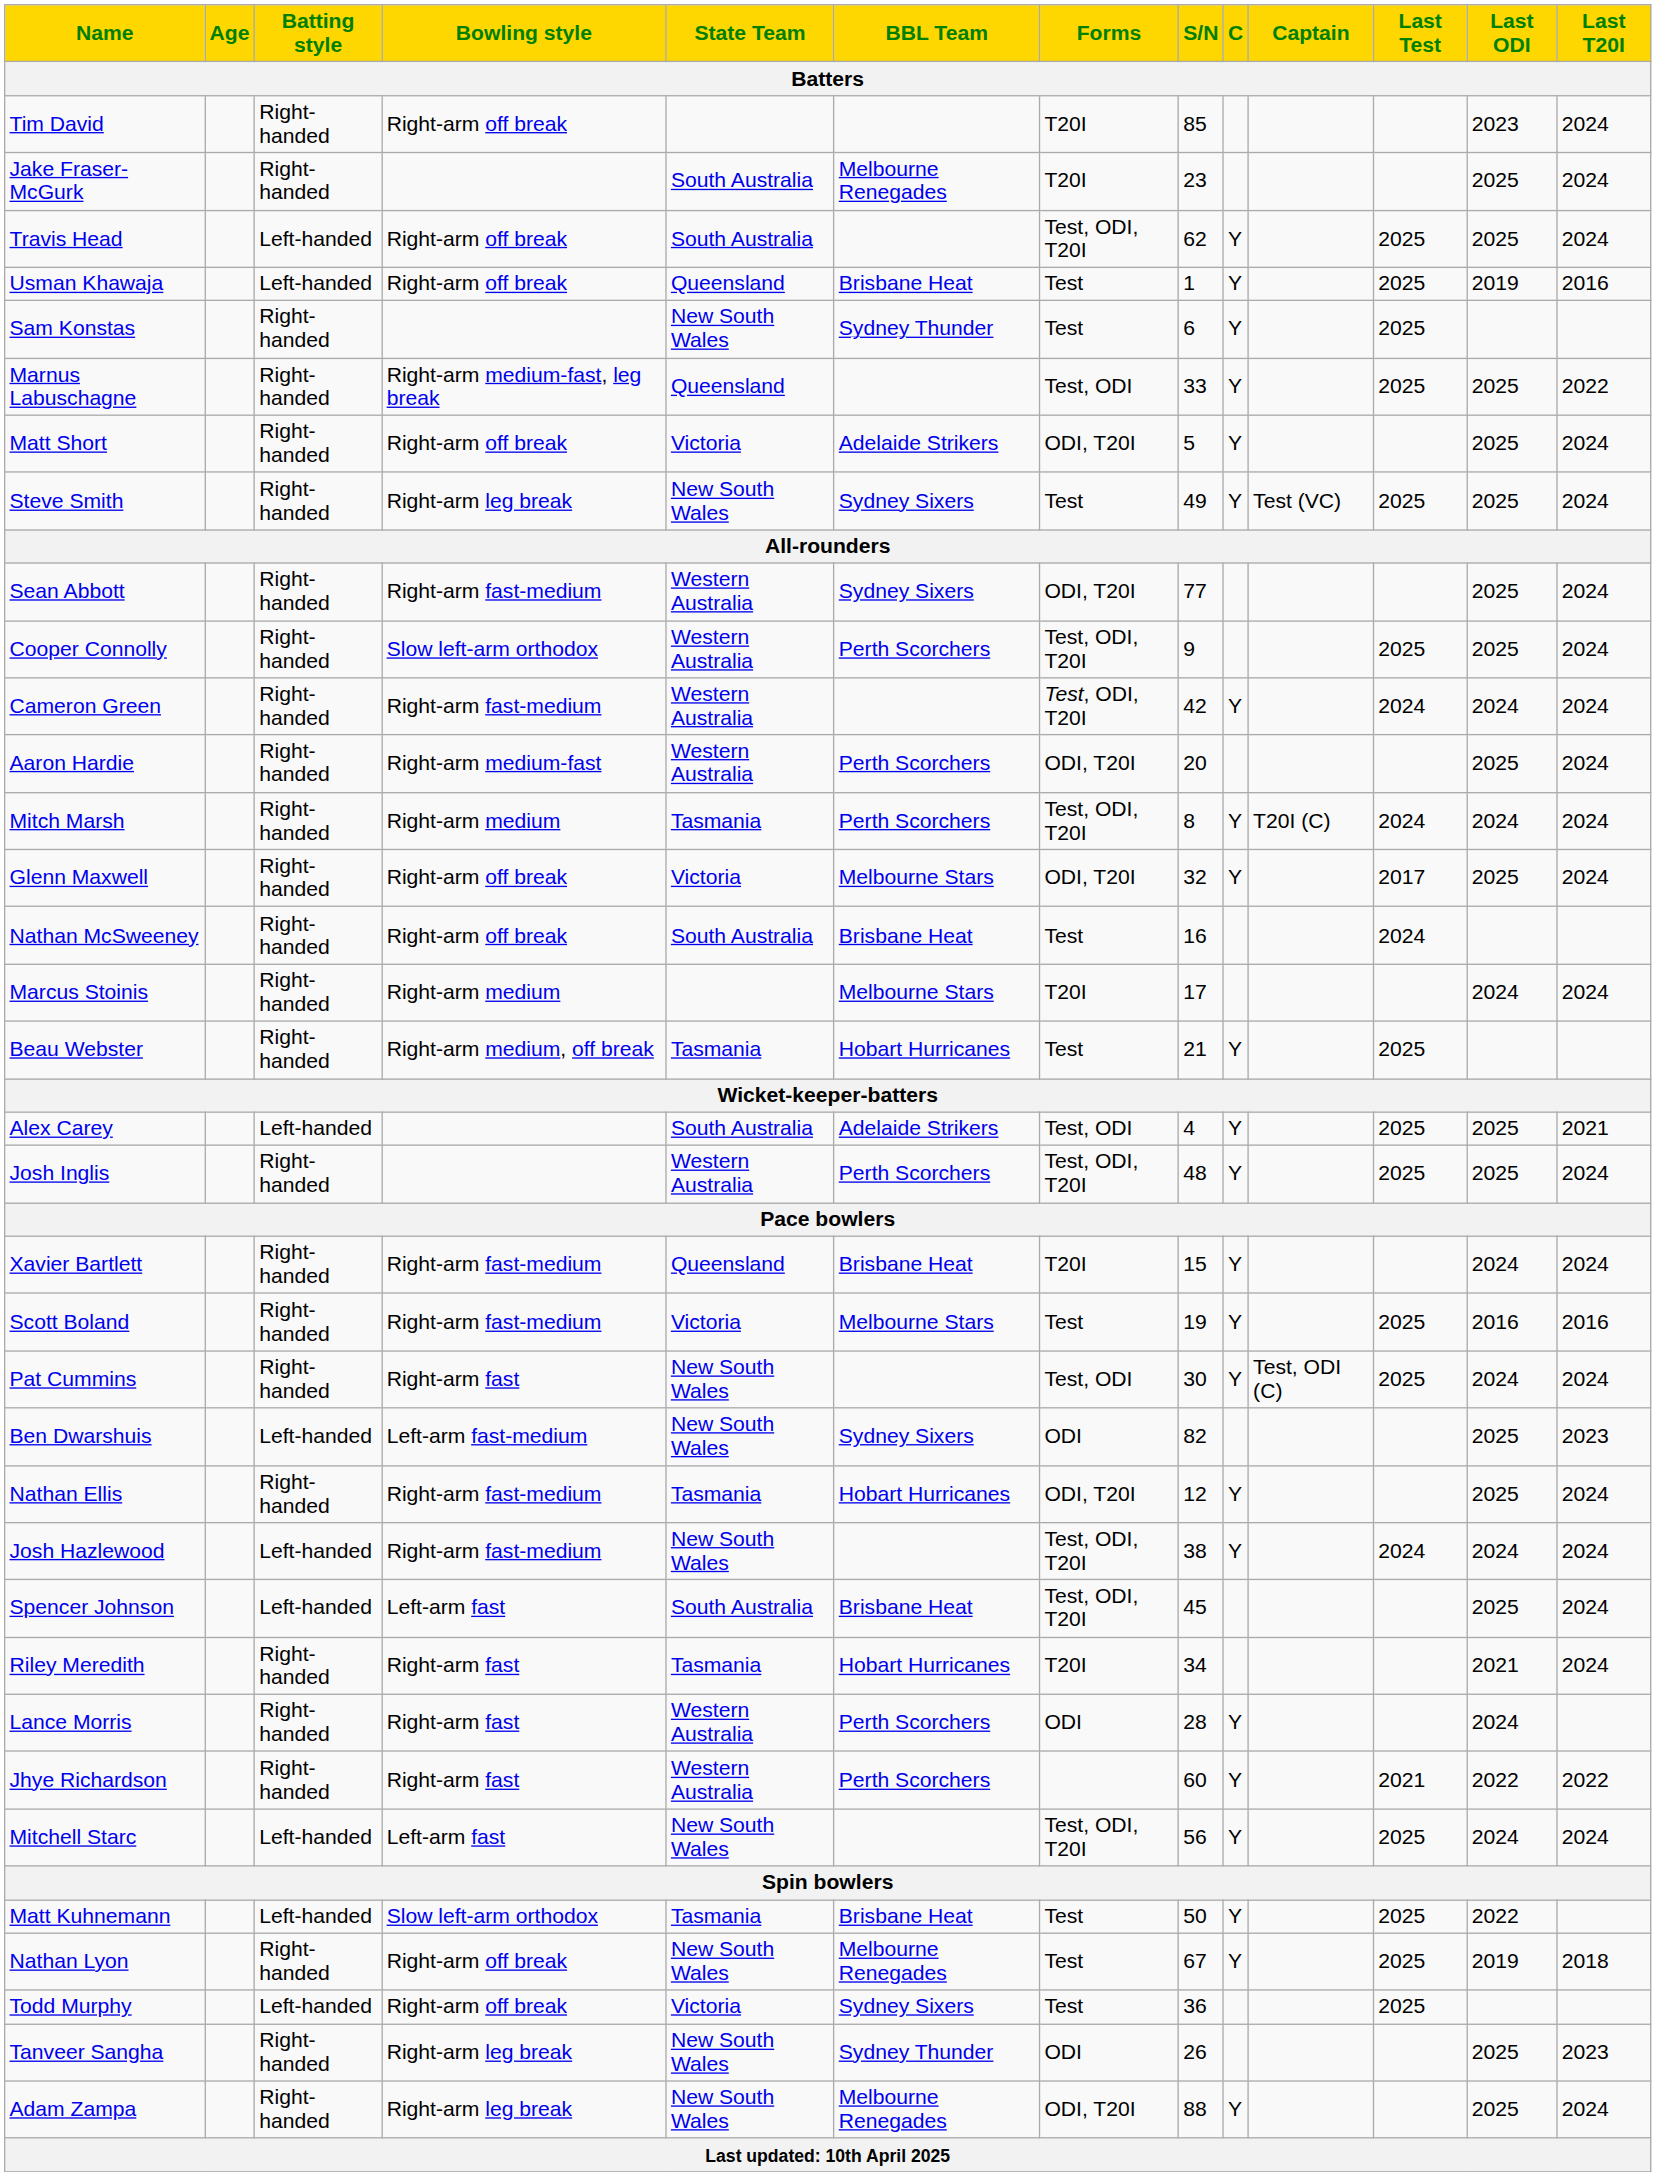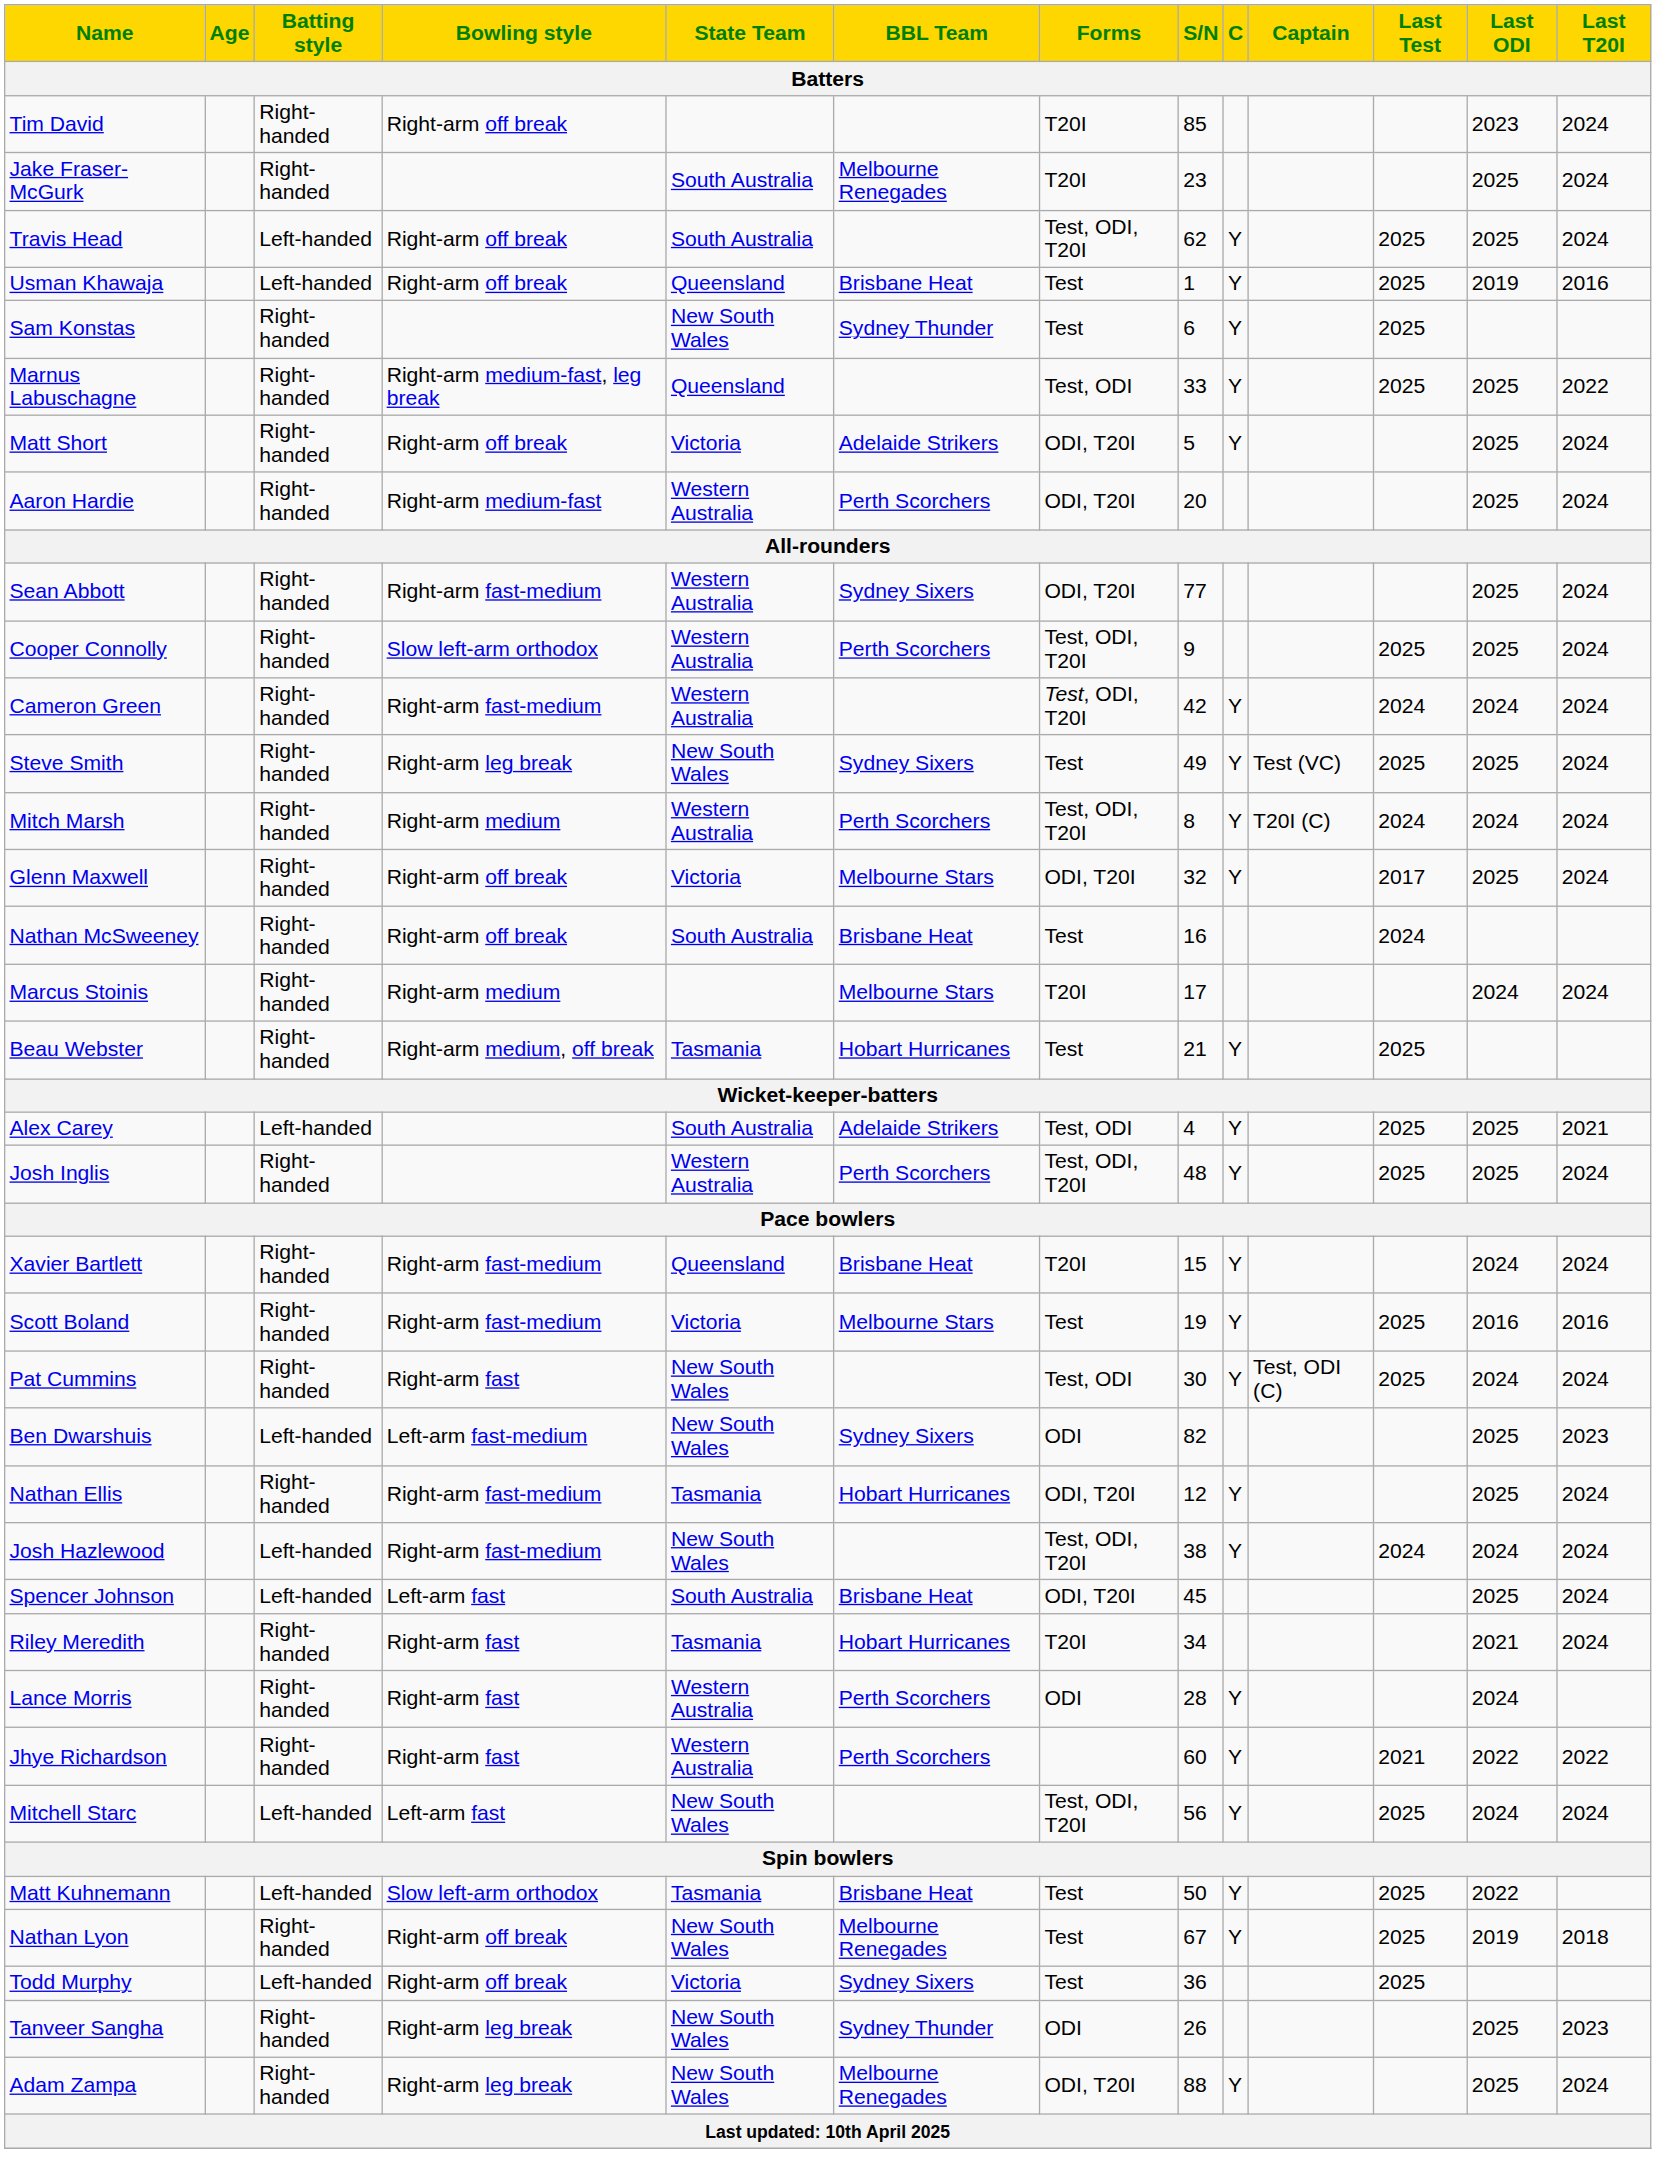rows swapped: (66, 500) <-> (72, 763)
(716, 820) Tasmania -> (712, 820) Western Australia
(1091, 1608) Test, ODI, T20I -> (1090, 1596) ODI, T20I
